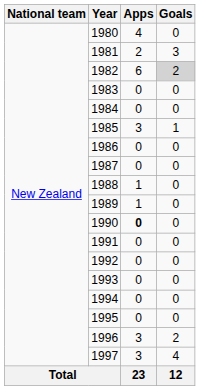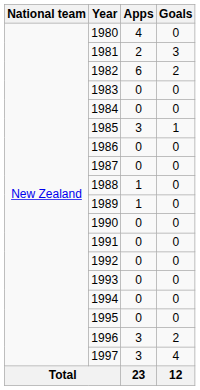(176, 71) lightgrey background -> (176, 71) no background
(139, 223) bold -> (139, 223) normal
